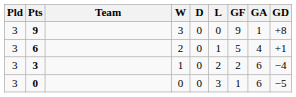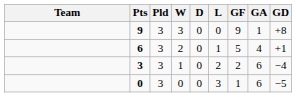columns swapped: (108, 13) <-> (15, 13)
